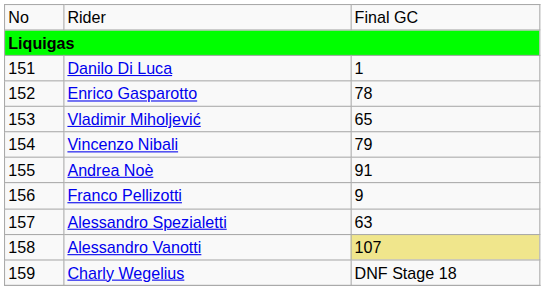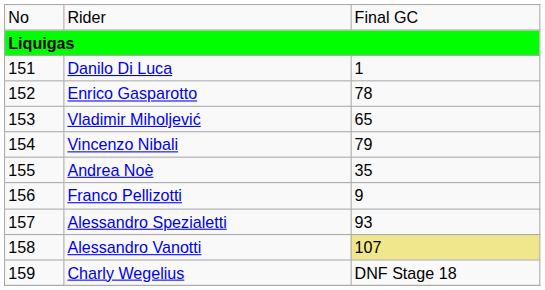(364, 171) 91 -> (364, 171) 35
(364, 222) 63 -> (364, 222) 93
